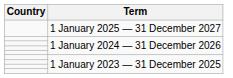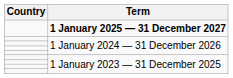(135, 28) normal -> (138, 28) bold
